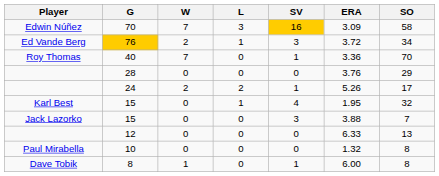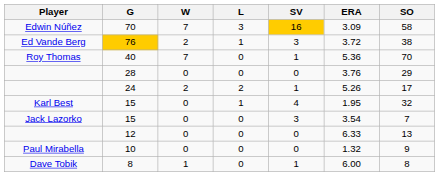(407, 42) 34 -> (407, 42) 38
(351, 57) 3.36 -> (351, 57) 5.36
(351, 118) 3.88 -> (351, 118) 3.54
(407, 149) 8 -> (407, 149) 9
